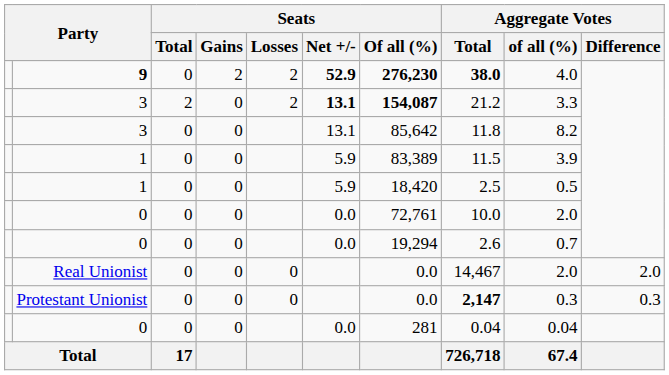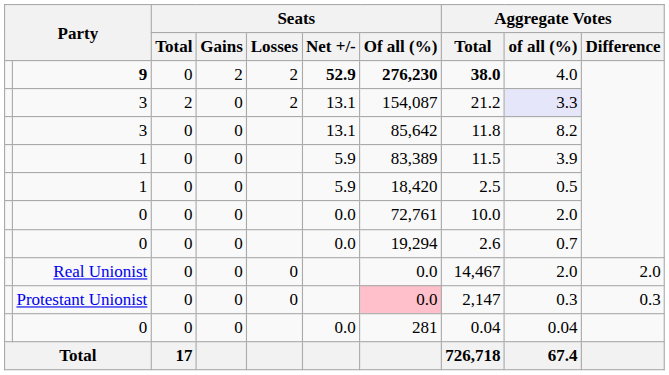(341, 102) bold -> (341, 102) normal
(410, 102) bold -> (410, 102) normal
(567, 102) no background -> (567, 102) lavender background
(427, 299) no background -> (427, 299) pink background
(481, 299) bold -> (481, 299) normal
